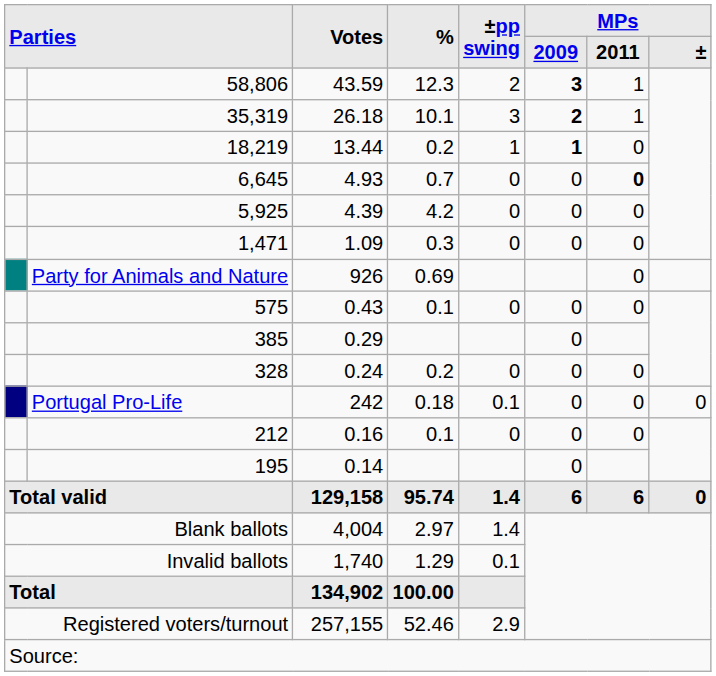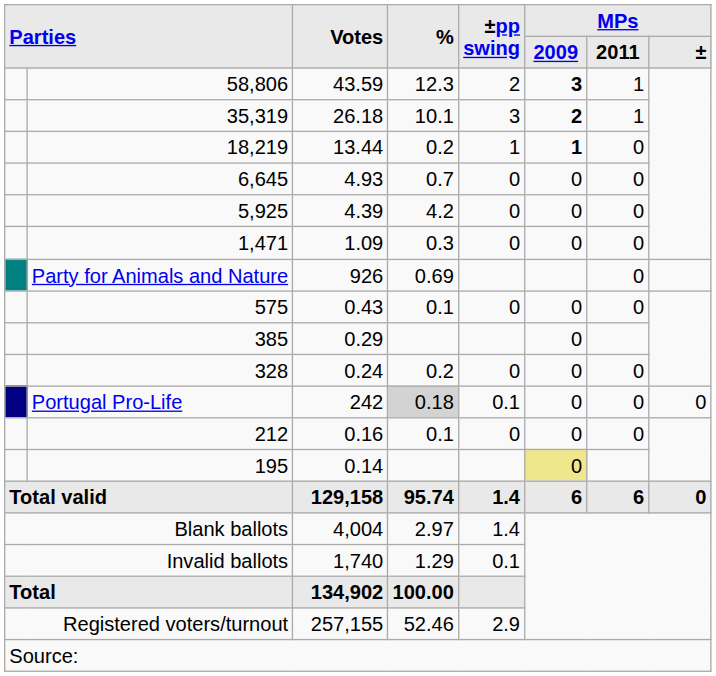(639, 180) bold -> (639, 180) normal
(434, 402) no background -> (434, 402) lightgrey background
(577, 465) no background -> (577, 465) khaki background
